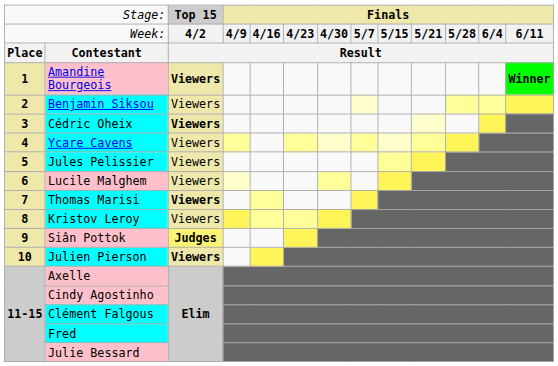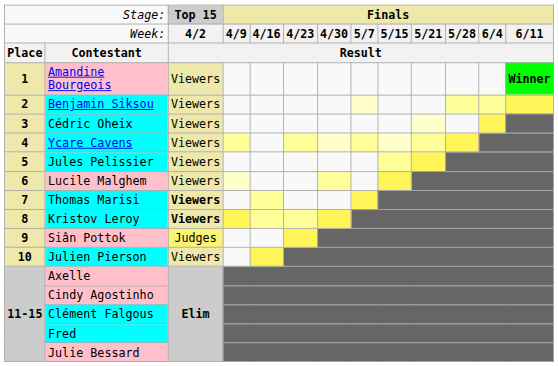(196, 79) bold -> (196, 79) normal
(196, 124) bold -> (196, 124) normal
(196, 219) normal -> (196, 219) bold
(196, 238) bold -> (196, 238) normal
(196, 257) bold -> (196, 257) normal
